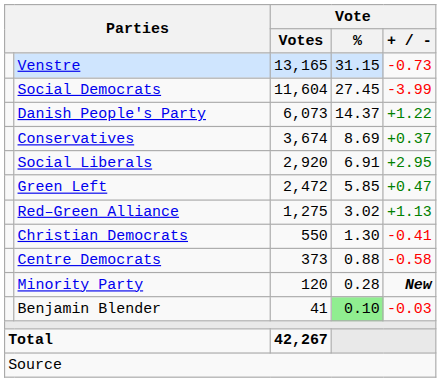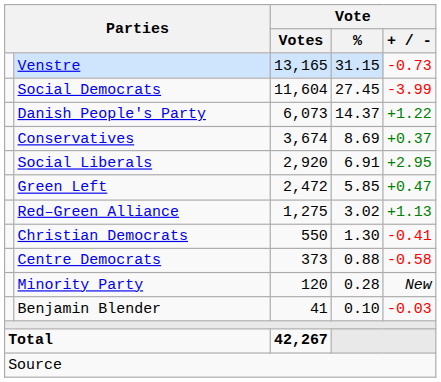(418, 285) bold -> (418, 285) normal
(362, 309) lightgreen background -> (362, 309) no background
